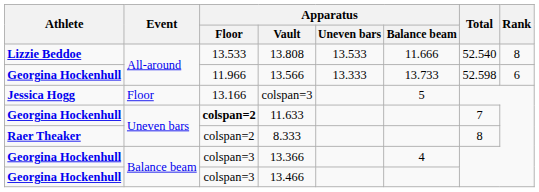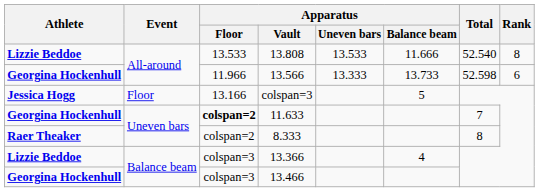(64, 156) Georgina Hockenhull -> (44, 156) Lizzie Beddoe
